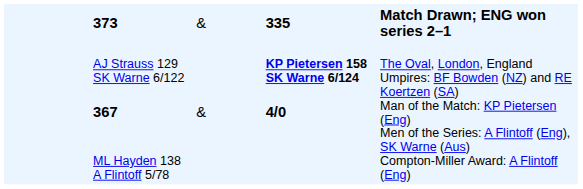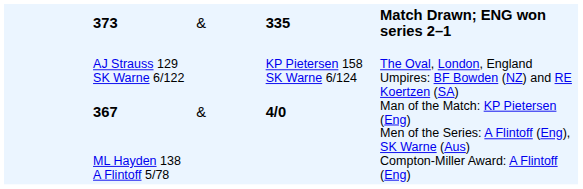(316, 71) bold -> (314, 71) normal
